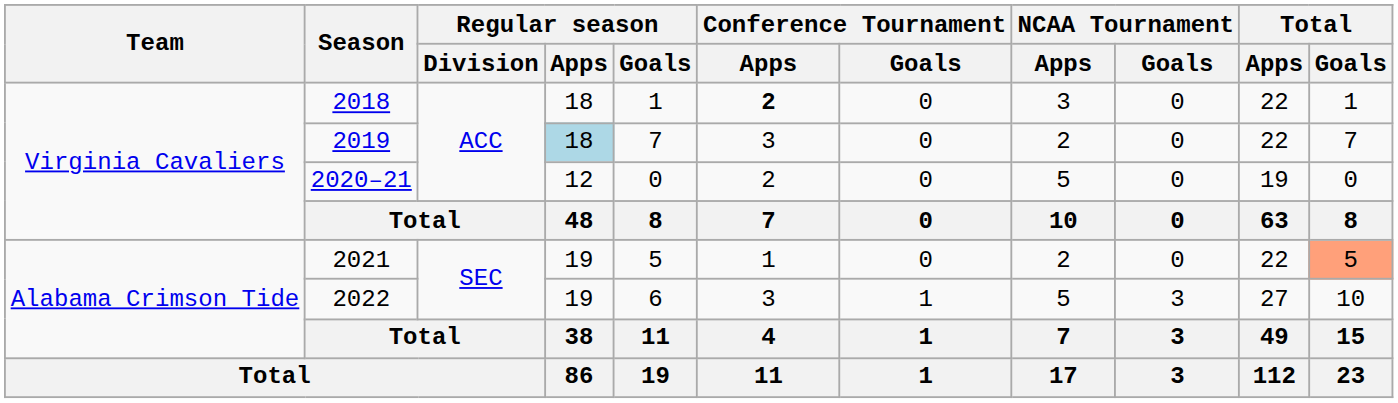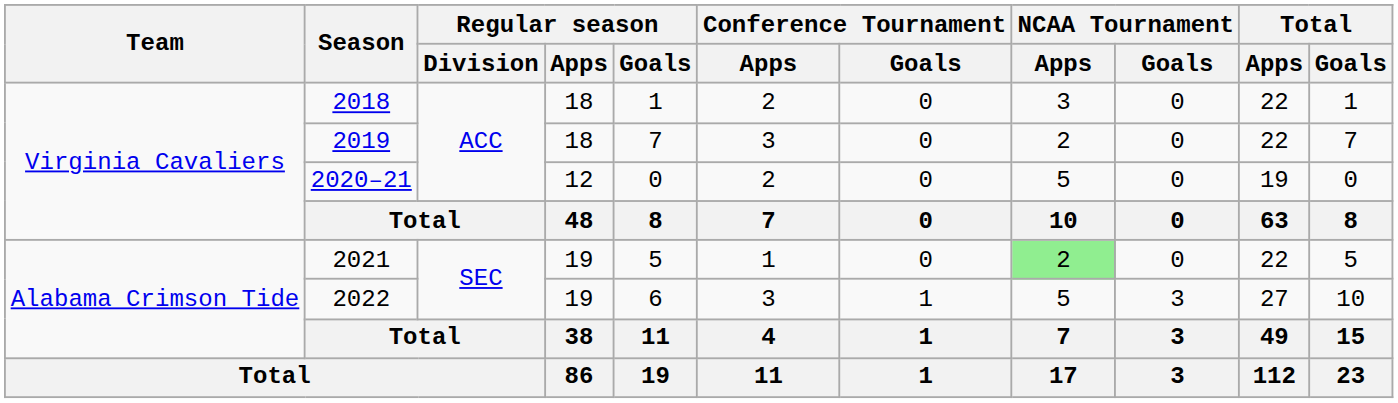(768, 103) bold -> (768, 103) normal
(579, 142) lightblue background -> (579, 142) no background
(1063, 260) no background -> (1063, 260) lightgreen background
(1351, 260) lightsalmon background -> (1351, 260) no background
